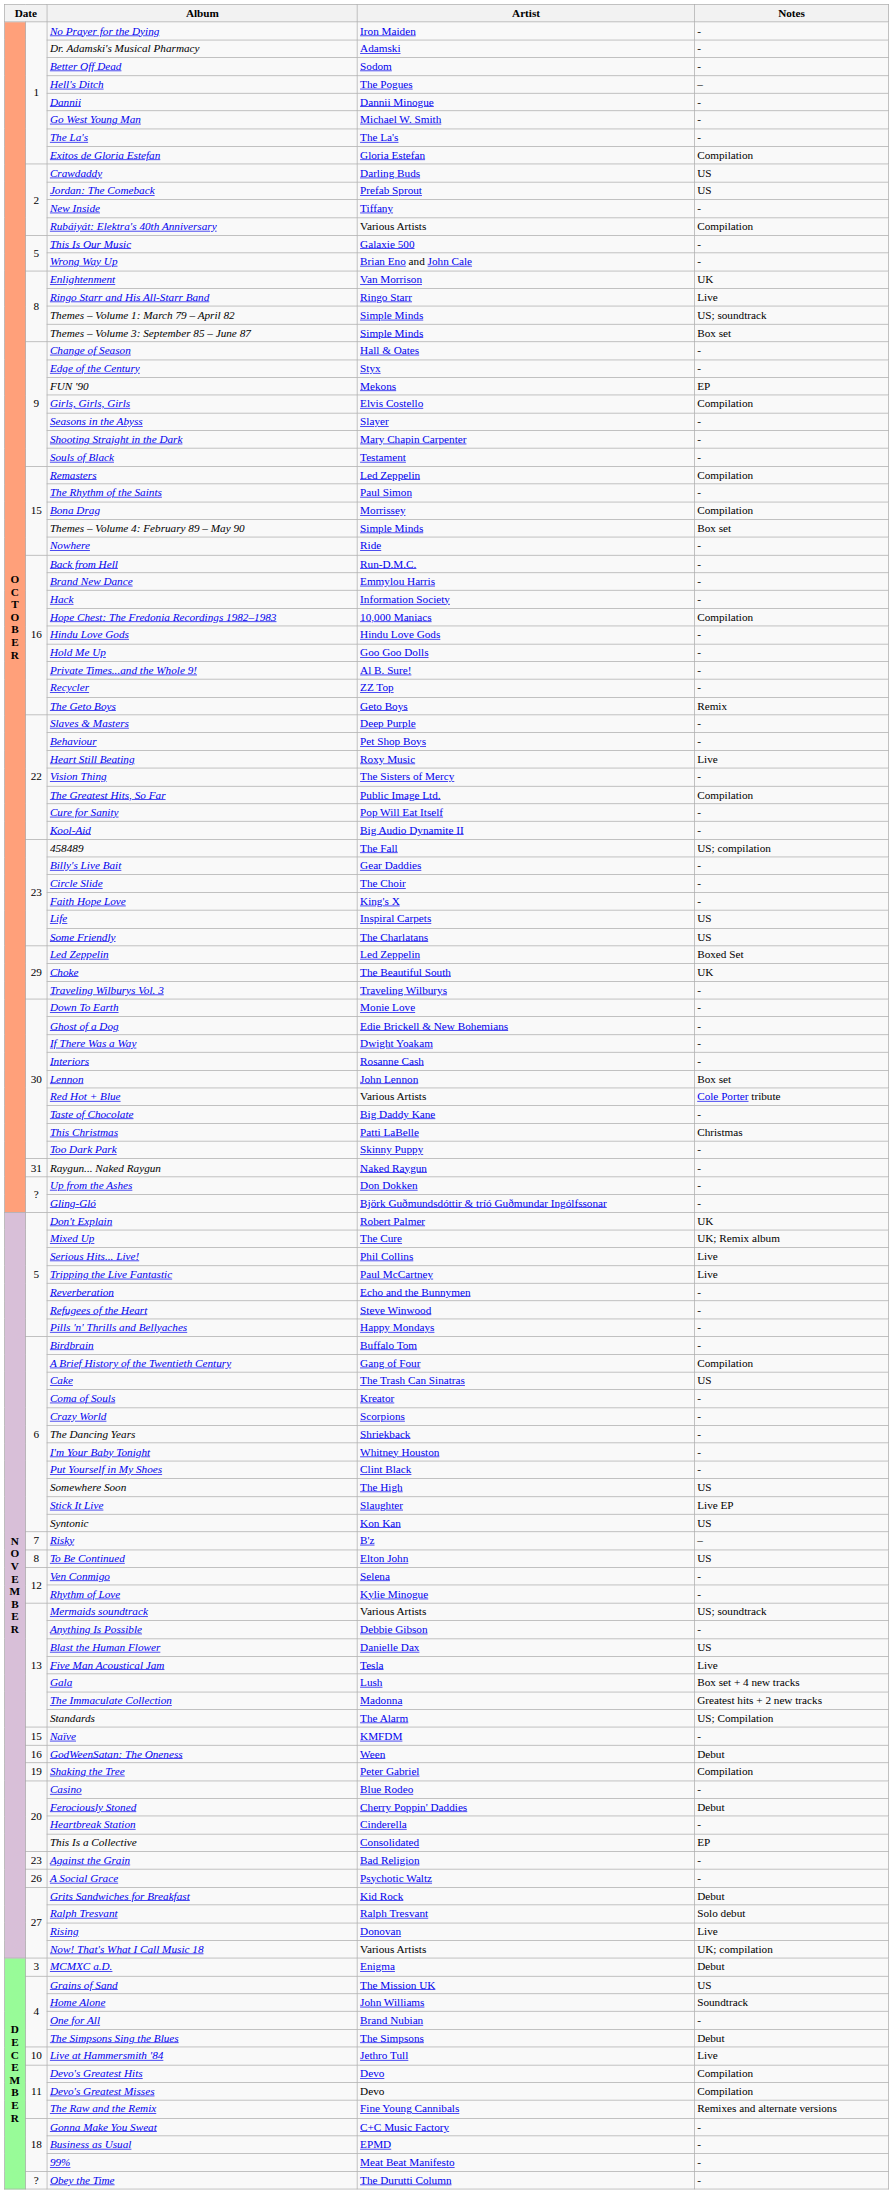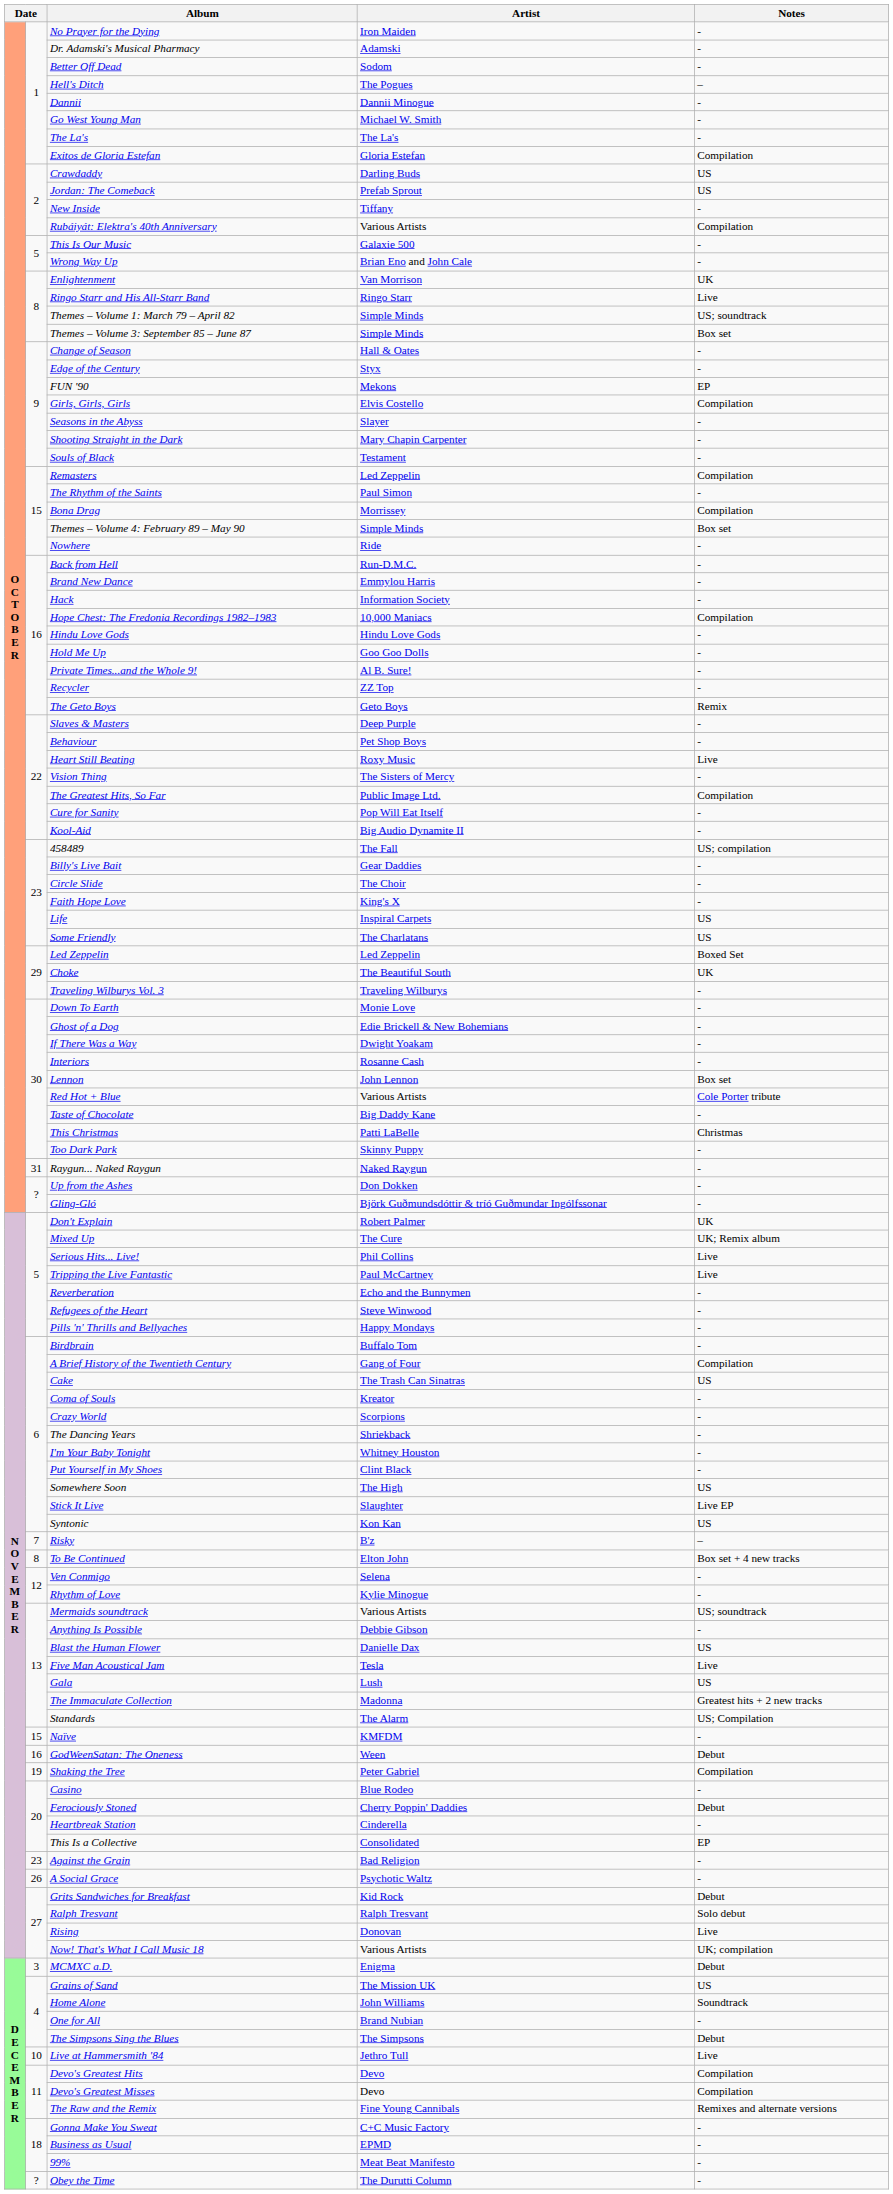(704, 1558) US -> (748, 1558) Box set + 4 new tracks
(748, 1683) Box set + 4 new tracks -> (704, 1683) US
